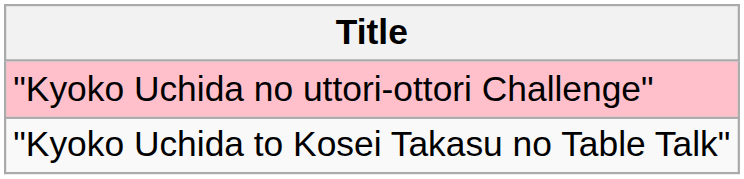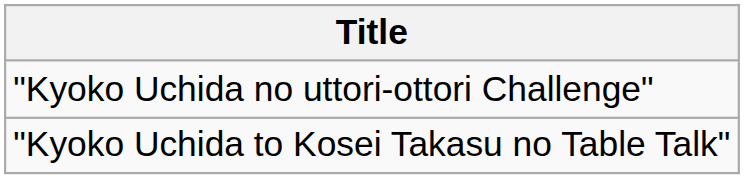(333, 88) pink background -> (333, 88) no background
